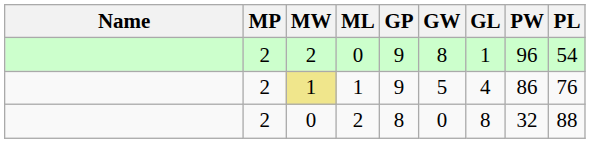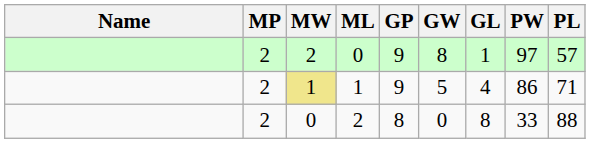(527, 54) 96 -> (527, 54) 97
(567, 54) 54 -> (567, 54) 57
(567, 87) 76 -> (567, 87) 71
(527, 120) 32 -> (527, 120) 33
